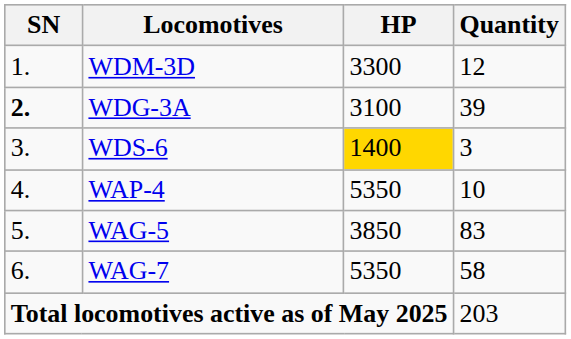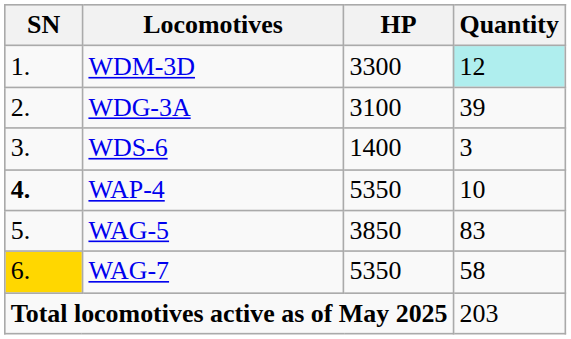(472, 66) no background -> (472, 66) paleturquoise background
(21, 107) bold -> (21, 107) normal
(375, 148) gold background -> (375, 148) no background
(21, 189) normal -> (21, 189) bold
(21, 271) no background -> (21, 271) gold background
